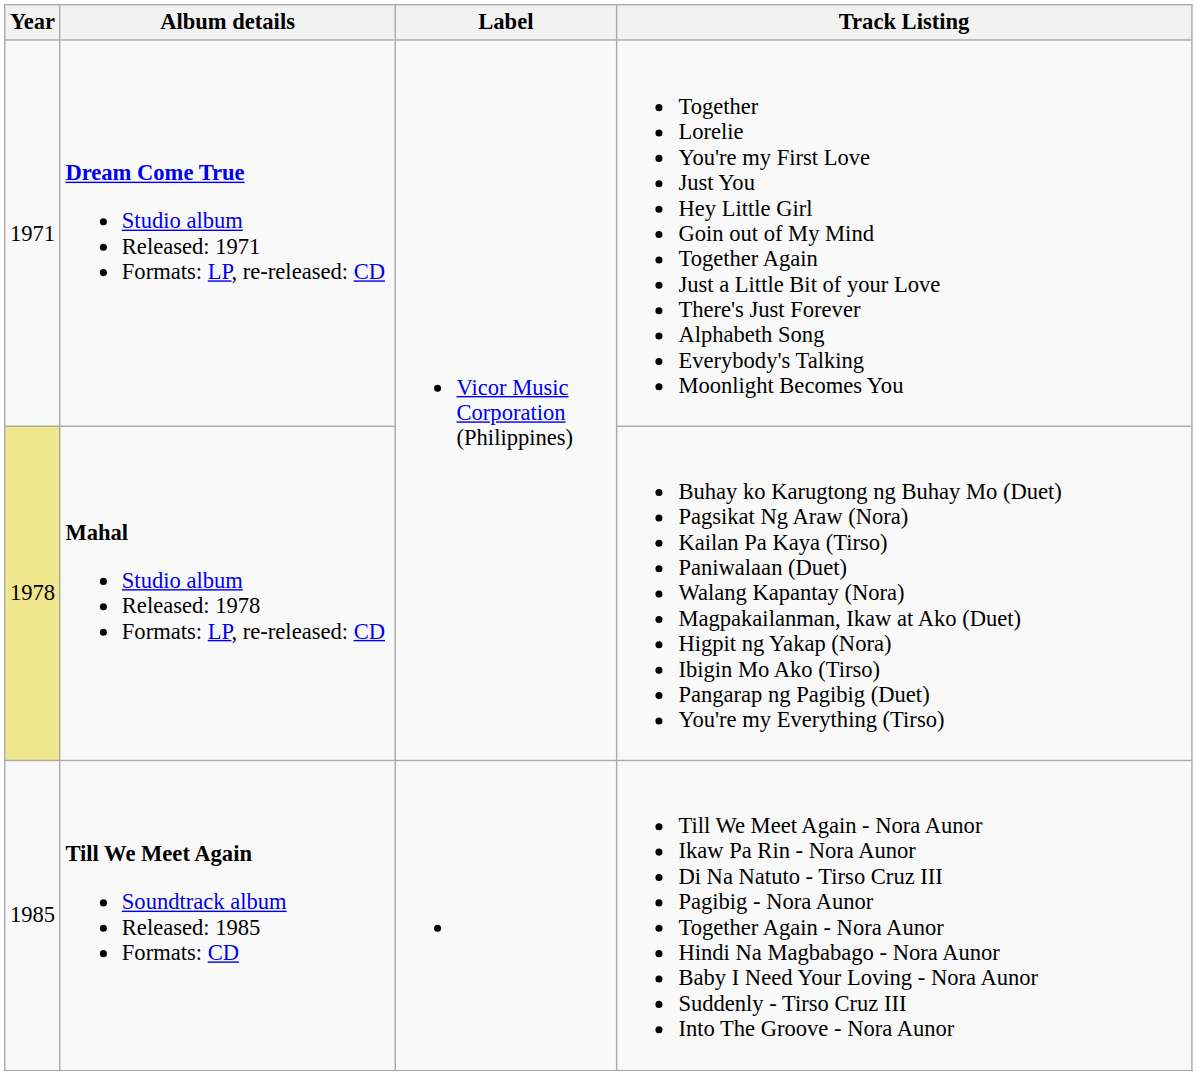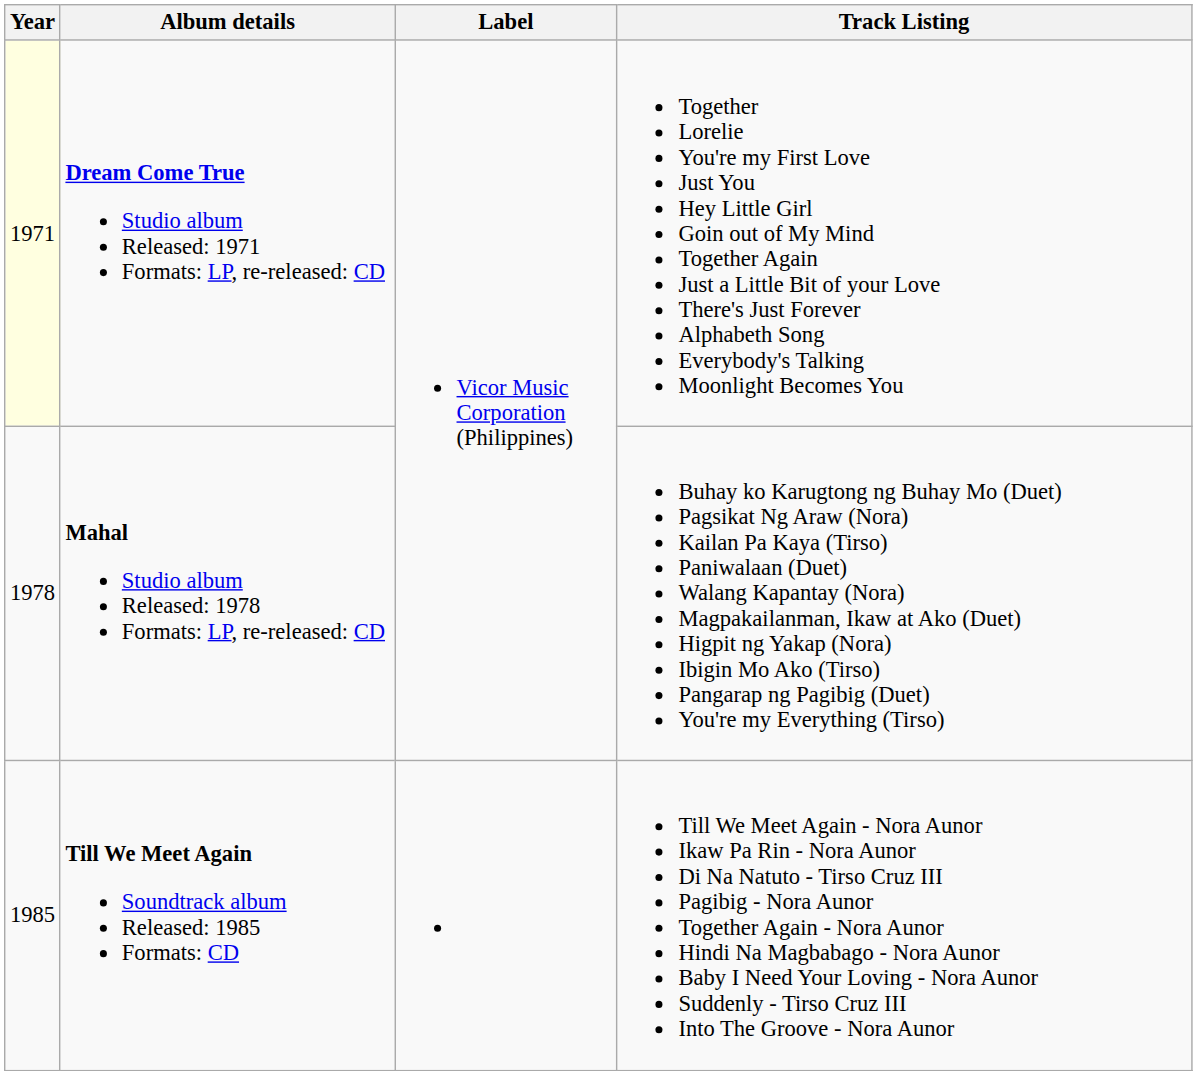(32, 233) no background -> (32, 233) lightyellow background
(32, 593) khaki background -> (32, 593) no background
